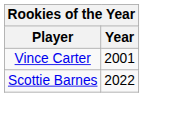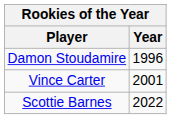+ row: (67, 59)
